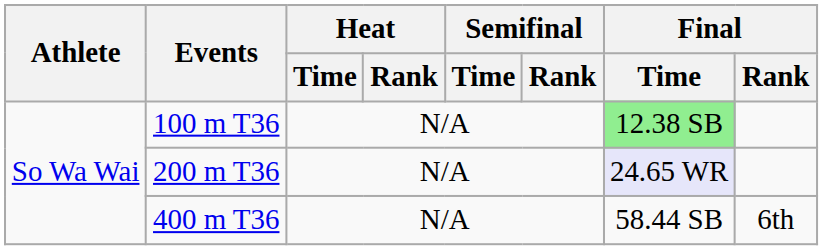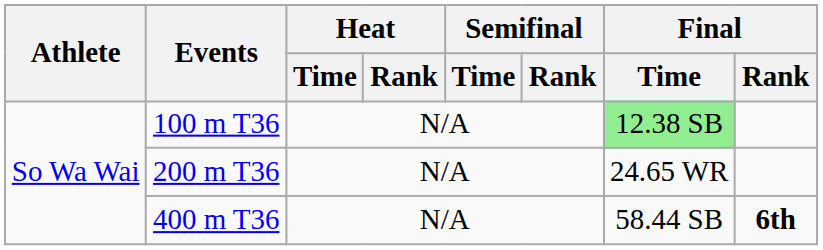(669, 171) lavender background -> (669, 171) no background
(776, 219) normal -> (776, 219) bold
